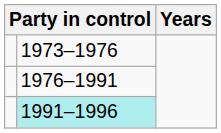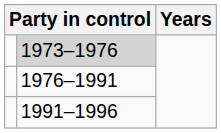(69, 50) no background -> (69, 50) lightgrey background
(69, 111) paleturquoise background -> (69, 111) no background
